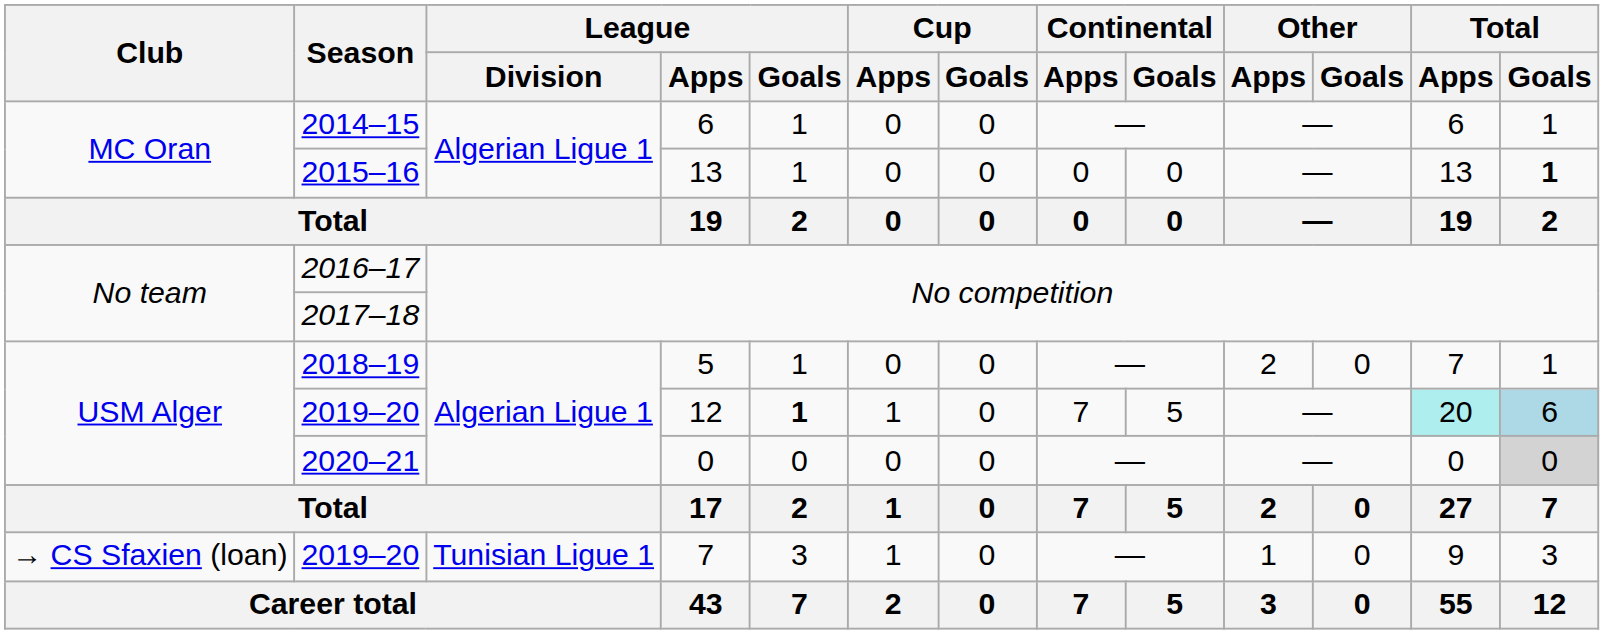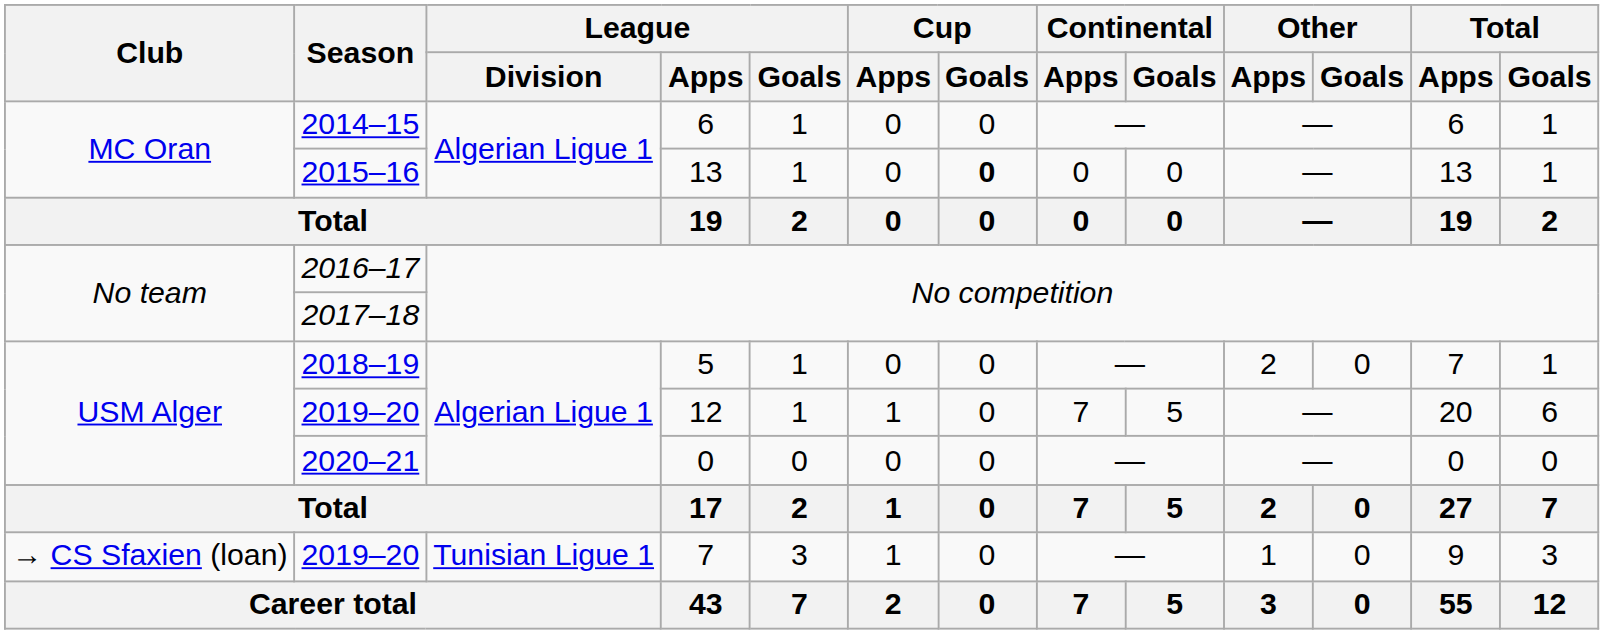(987, 172) normal -> (987, 172) bold
(1550, 172) bold -> (1550, 172) normal
(800, 412) bold -> (800, 412) normal
(1456, 412) paleturquoise background -> (1456, 412) no background
(1550, 412) lightblue background -> (1550, 412) no background
(1550, 460) lightgrey background -> (1550, 460) no background
